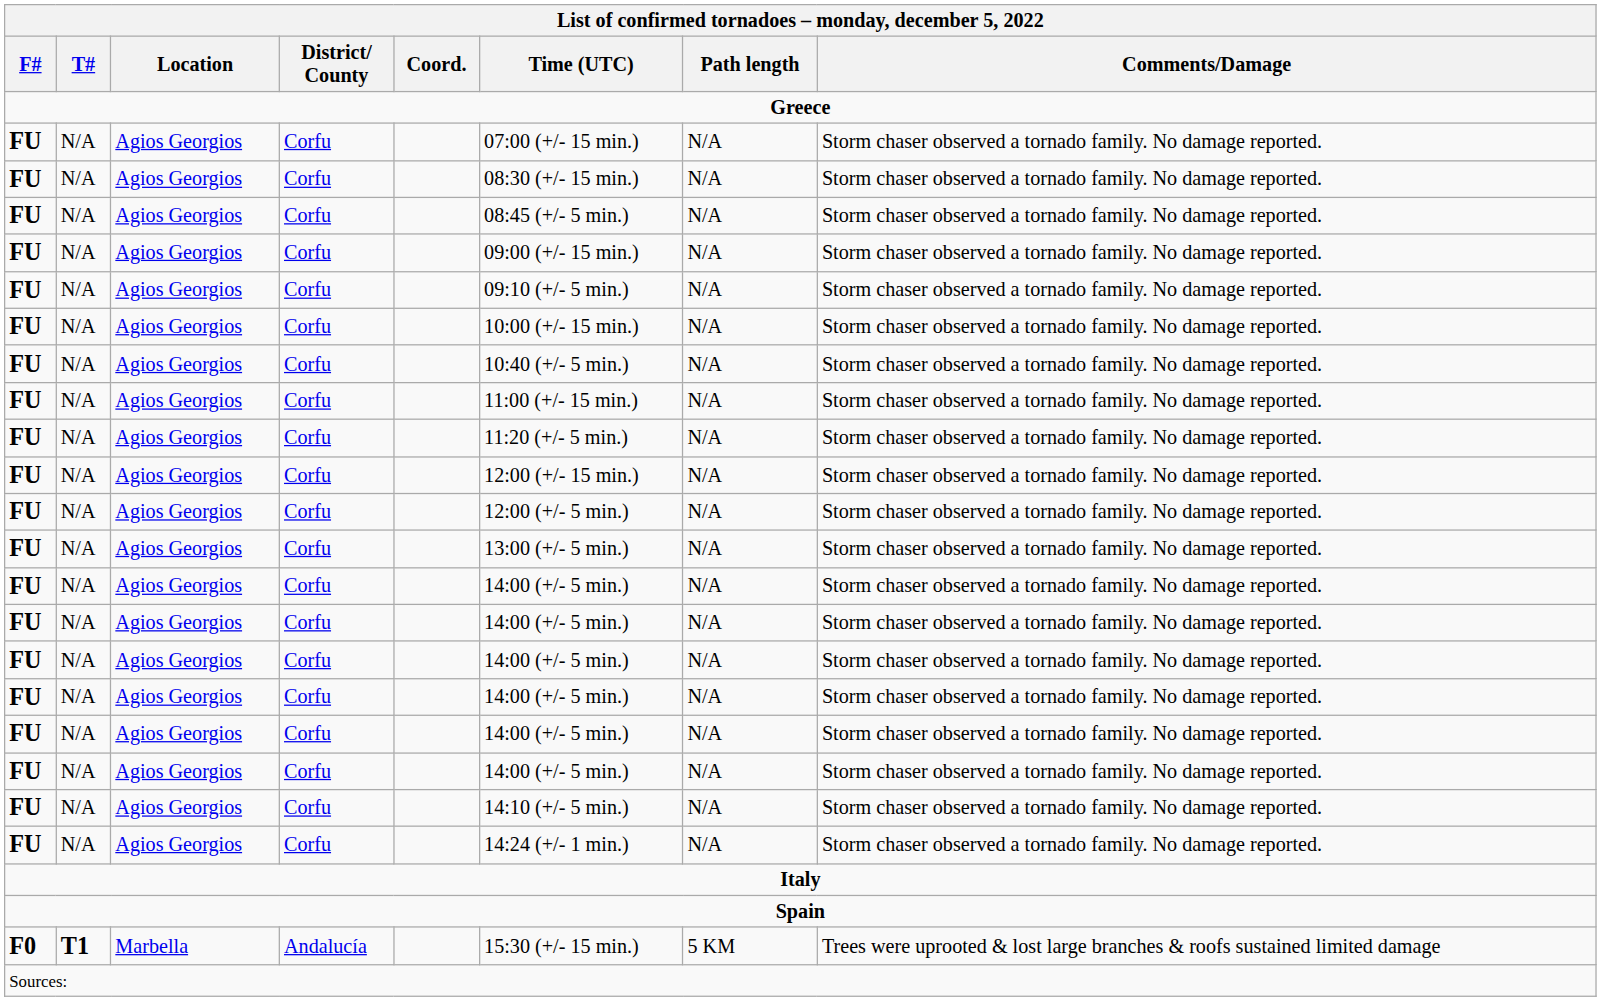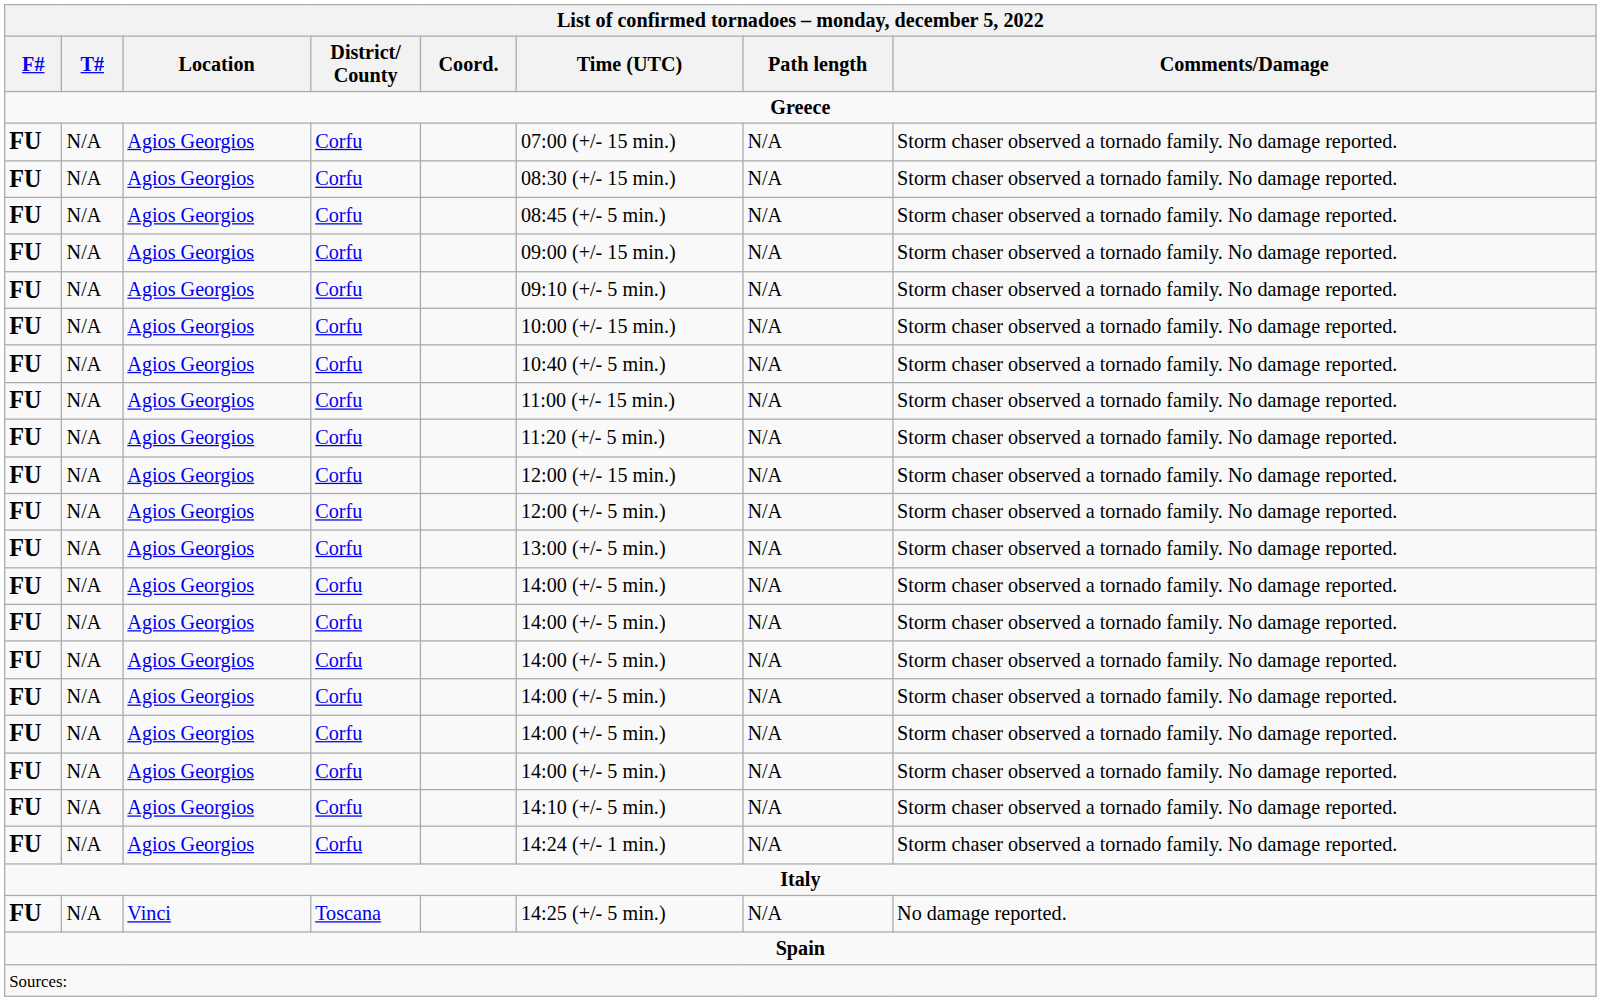+ row: (149, 913)
- row: (152, 945)
